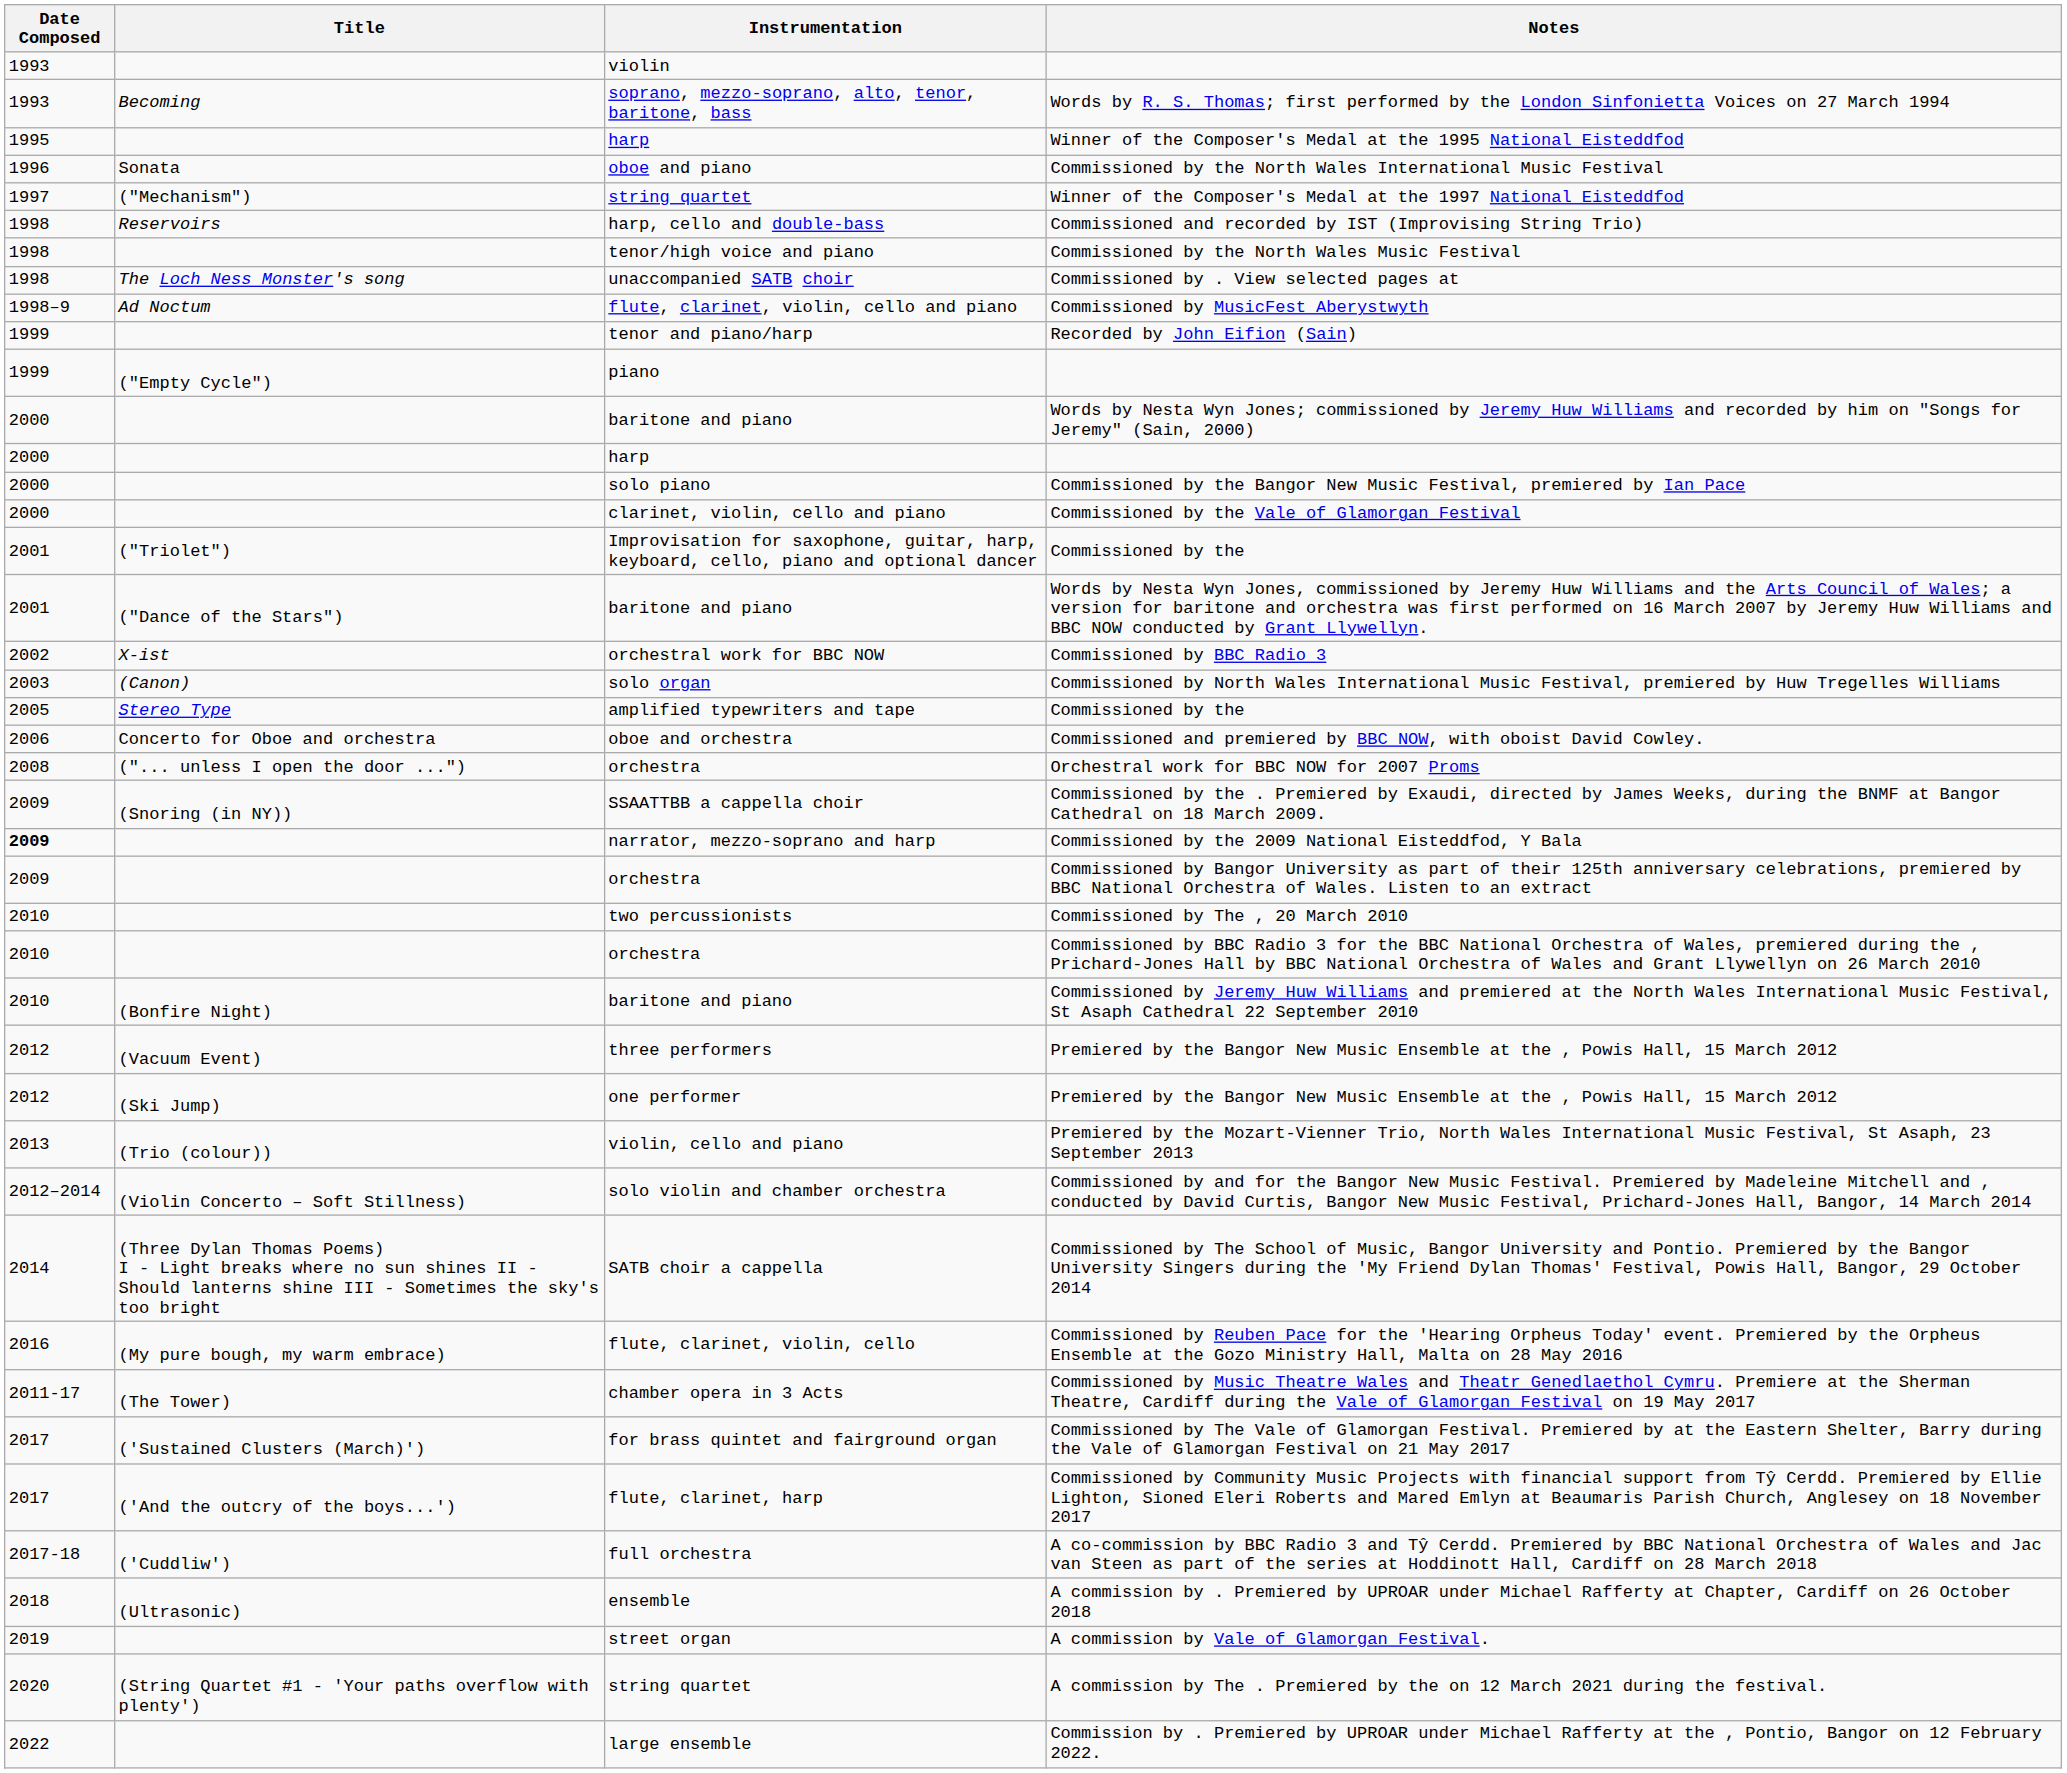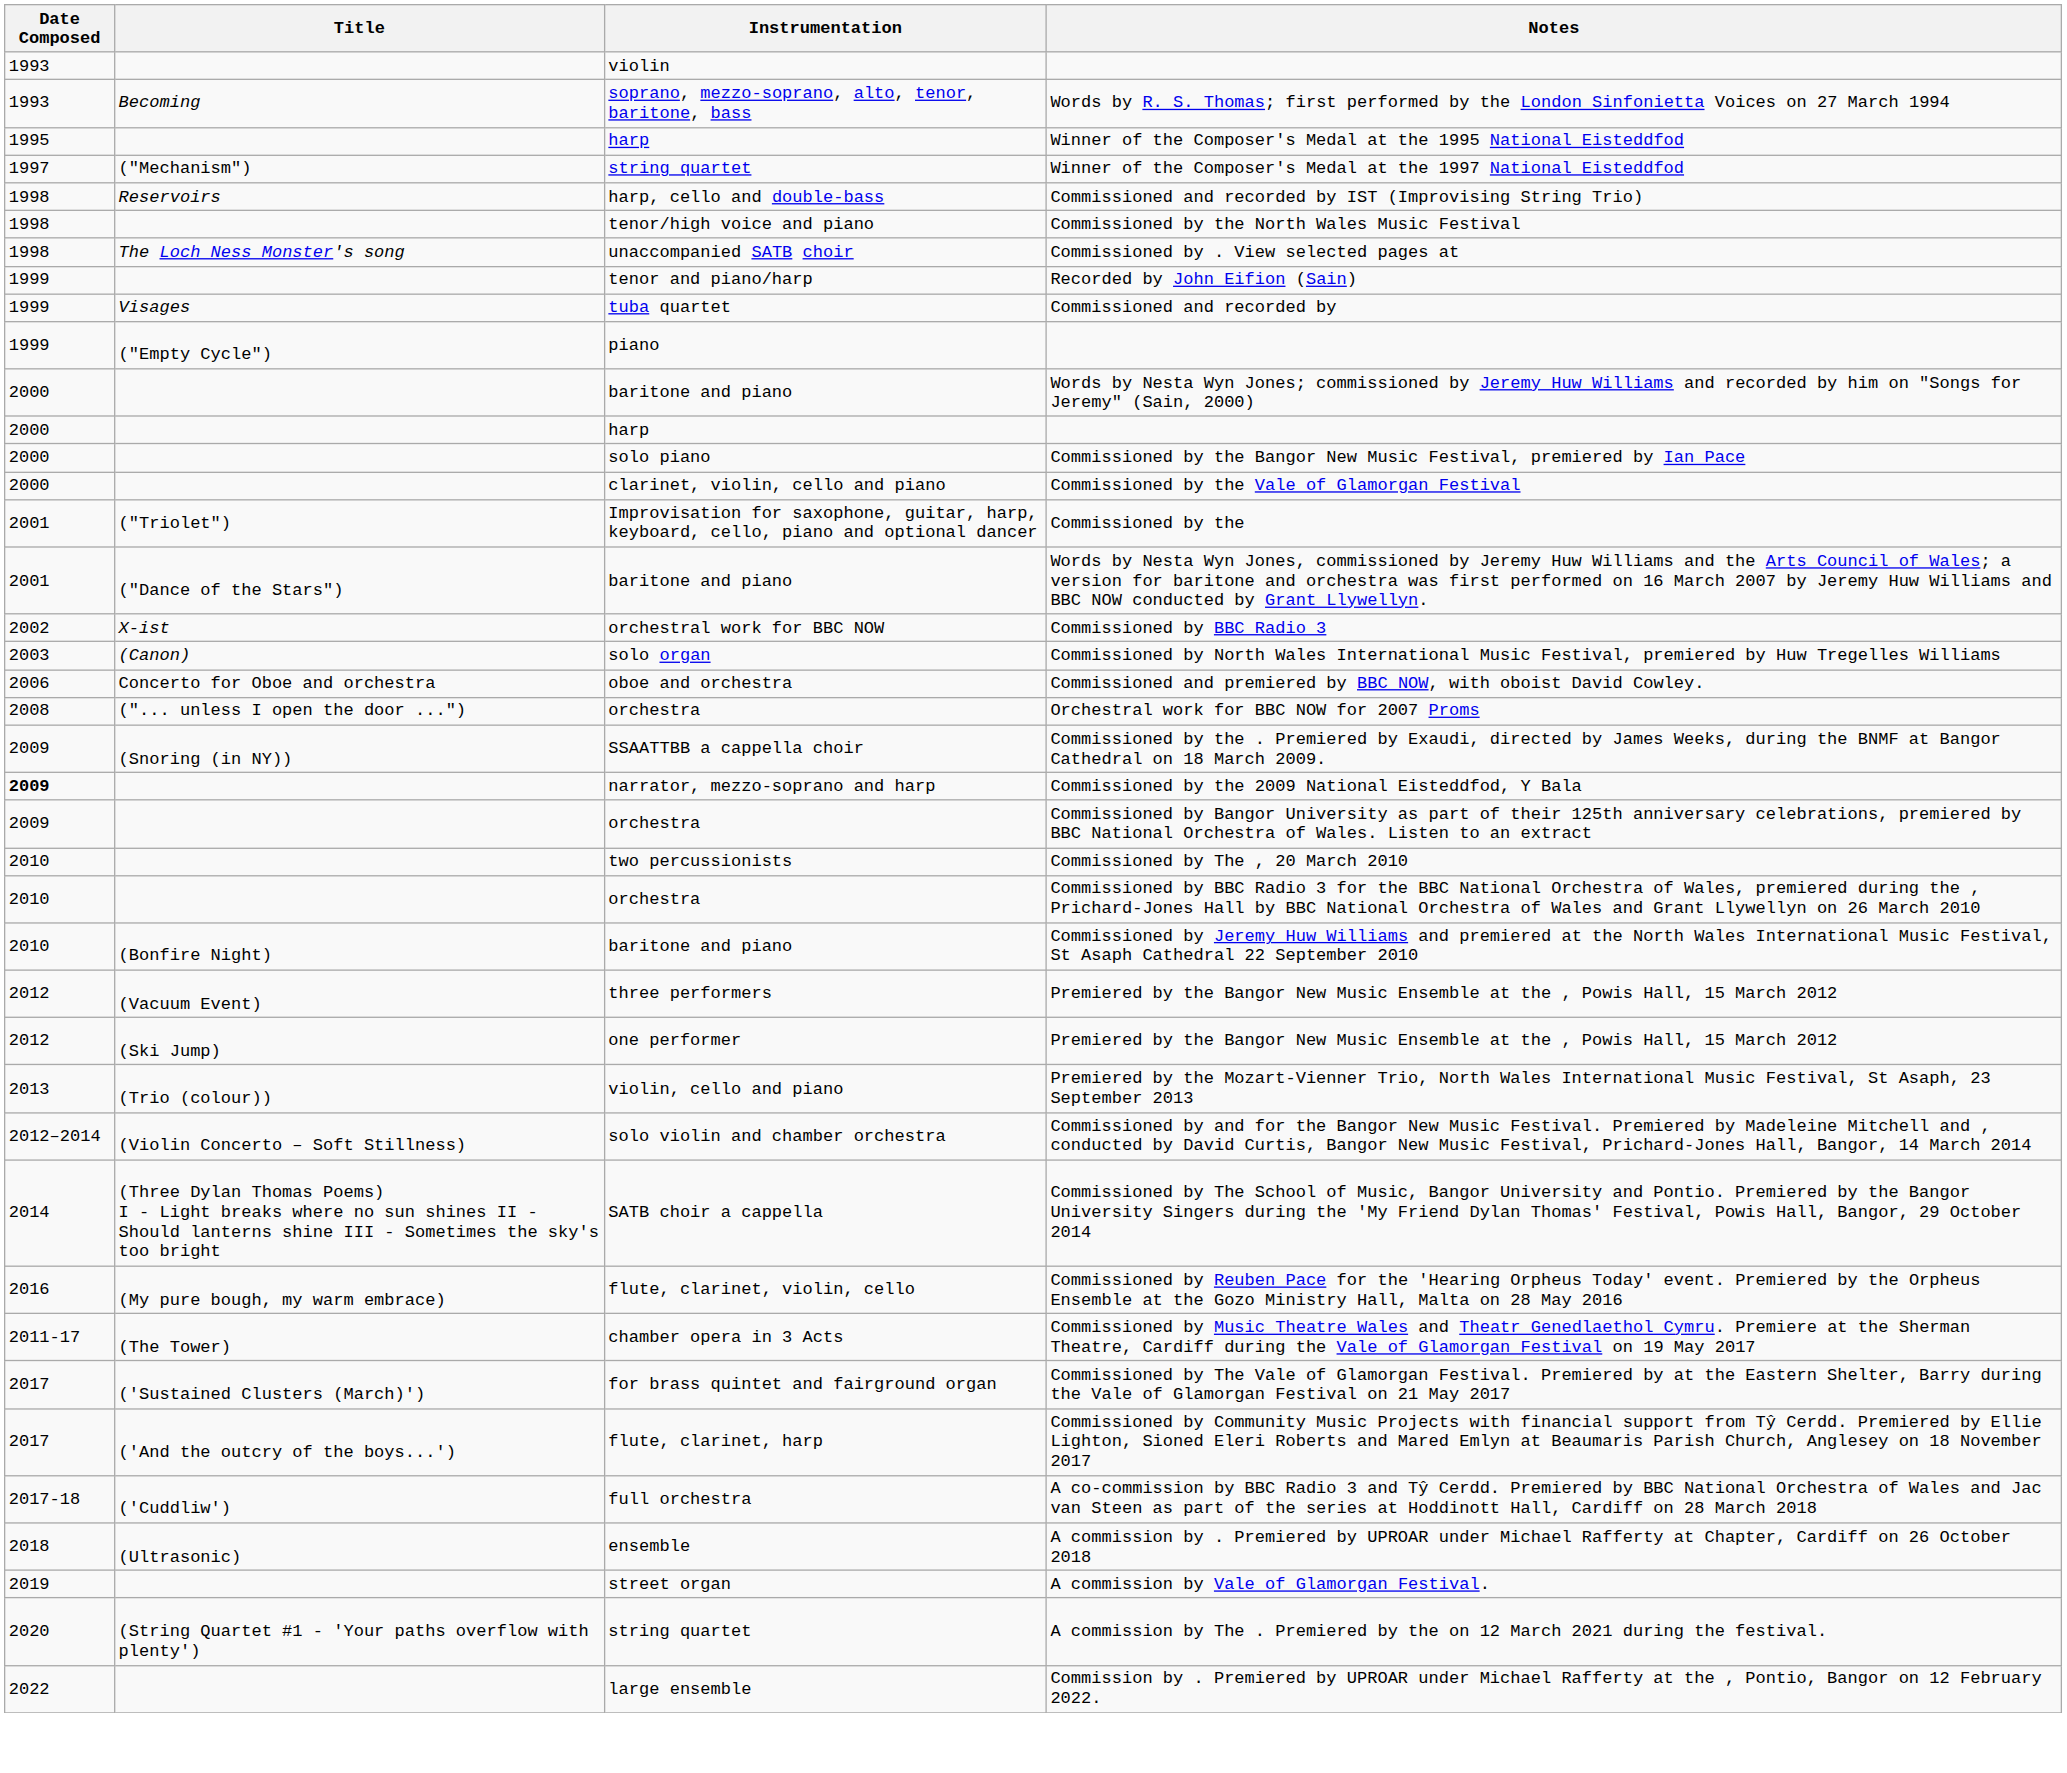- row: (680, 169)
- row: (813, 308)
+ row: (670, 308)
- row: (762, 711)
